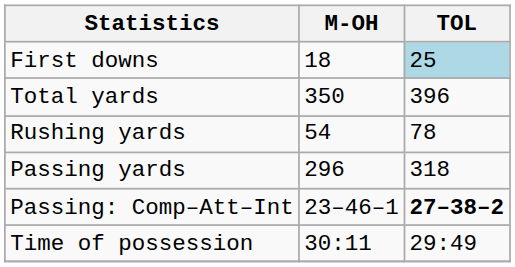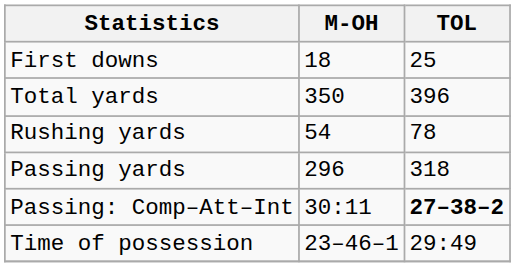(423, 60) lightblue background -> (423, 60) no background
(352, 207) 23–46–1 -> (338, 207) 30:11
(338, 244) 30:11 -> (352, 244) 23–46–1
